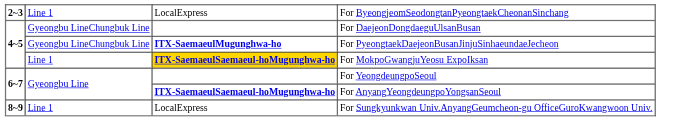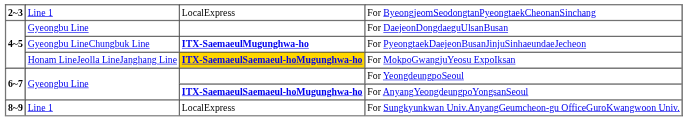(89, 28) Gyeongbu LineChungbuk Line -> (58, 28) Gyeongbu Line
(40, 60) Line 1 -> (102, 60) Honam LineJeolla LineJanghang Line
